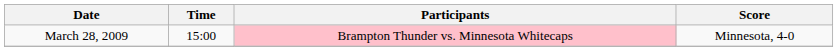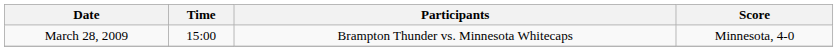(455, 35) pink background -> (455, 35) no background
